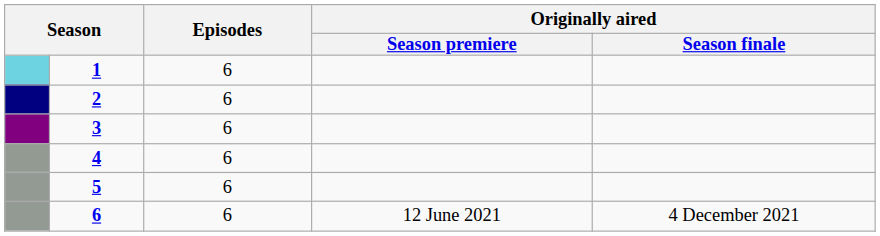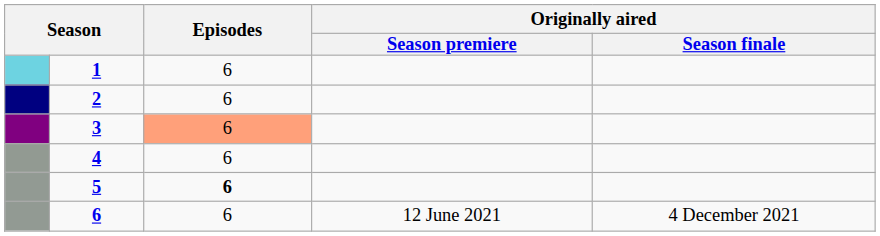(227, 128) no background -> (227, 128) lightsalmon background
(227, 186) normal -> (227, 186) bold
